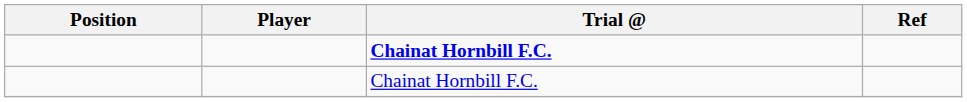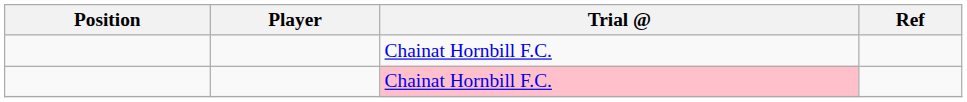(461, 50) bold -> (468, 50) normal
(454, 81) no background -> (468, 81) pink background
